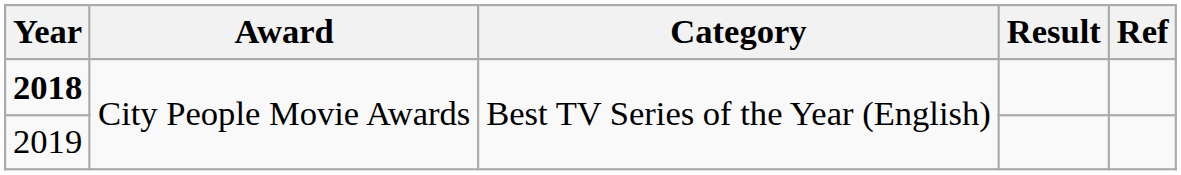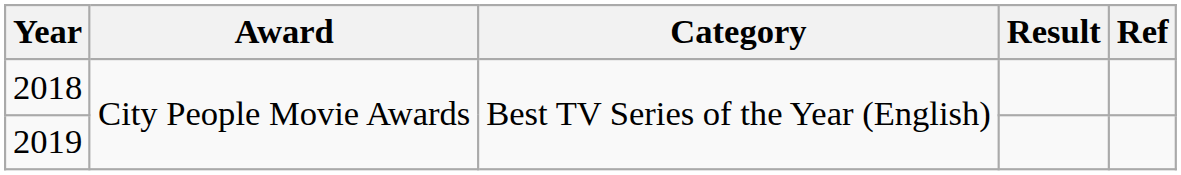(48, 86) bold -> (48, 86) normal
